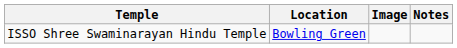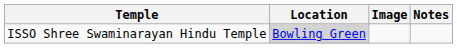(319, 34) no background -> (319, 34) lightgrey background
